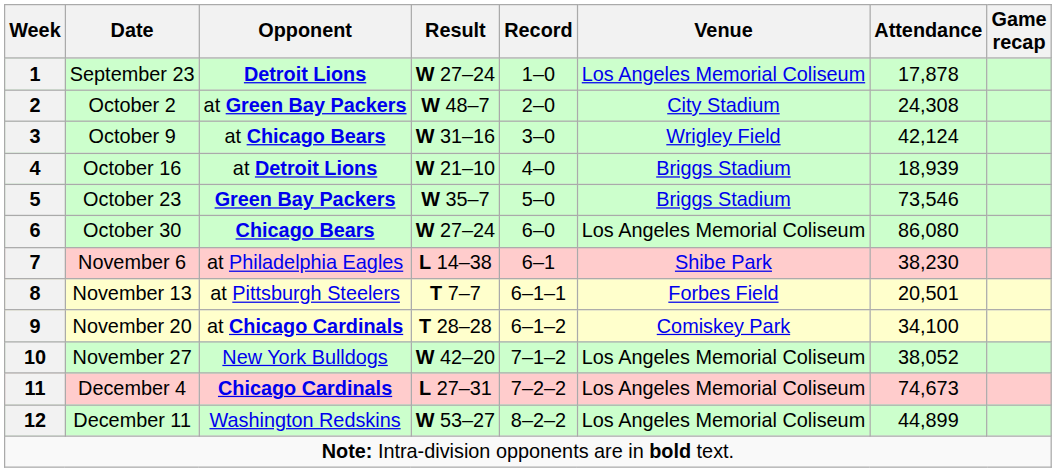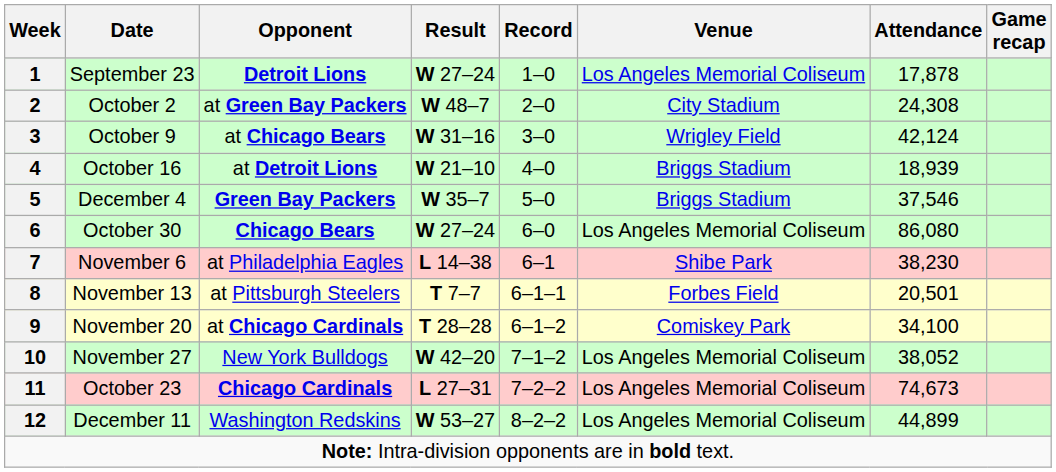(132, 199) October 23 -> (132, 199) December 4
(928, 199) 73,546 -> (928, 199) 37,546
(132, 388) December 4 -> (132, 388) October 23
